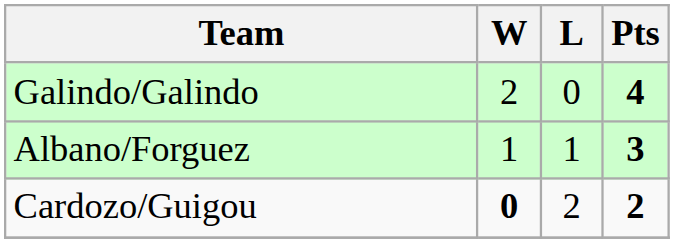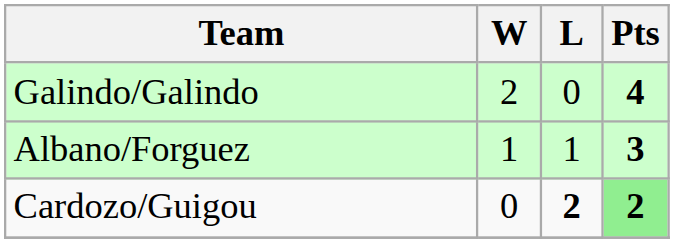(509, 206) bold -> (509, 206) normal
(572, 206) normal -> (572, 206) bold
(635, 206) no background -> (635, 206) lightgreen background
